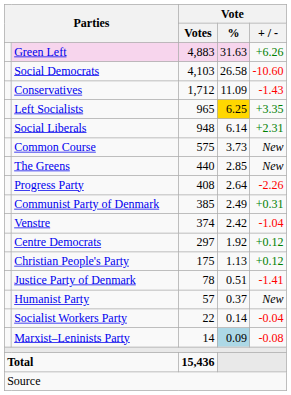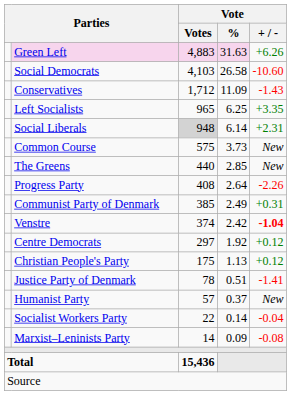(236, 109) gold background -> (236, 109) no background
(205, 128) no background -> (205, 128) lightgrey background
(271, 223) normal -> (271, 223) bold
(236, 337) lightblue background -> (236, 337) no background
